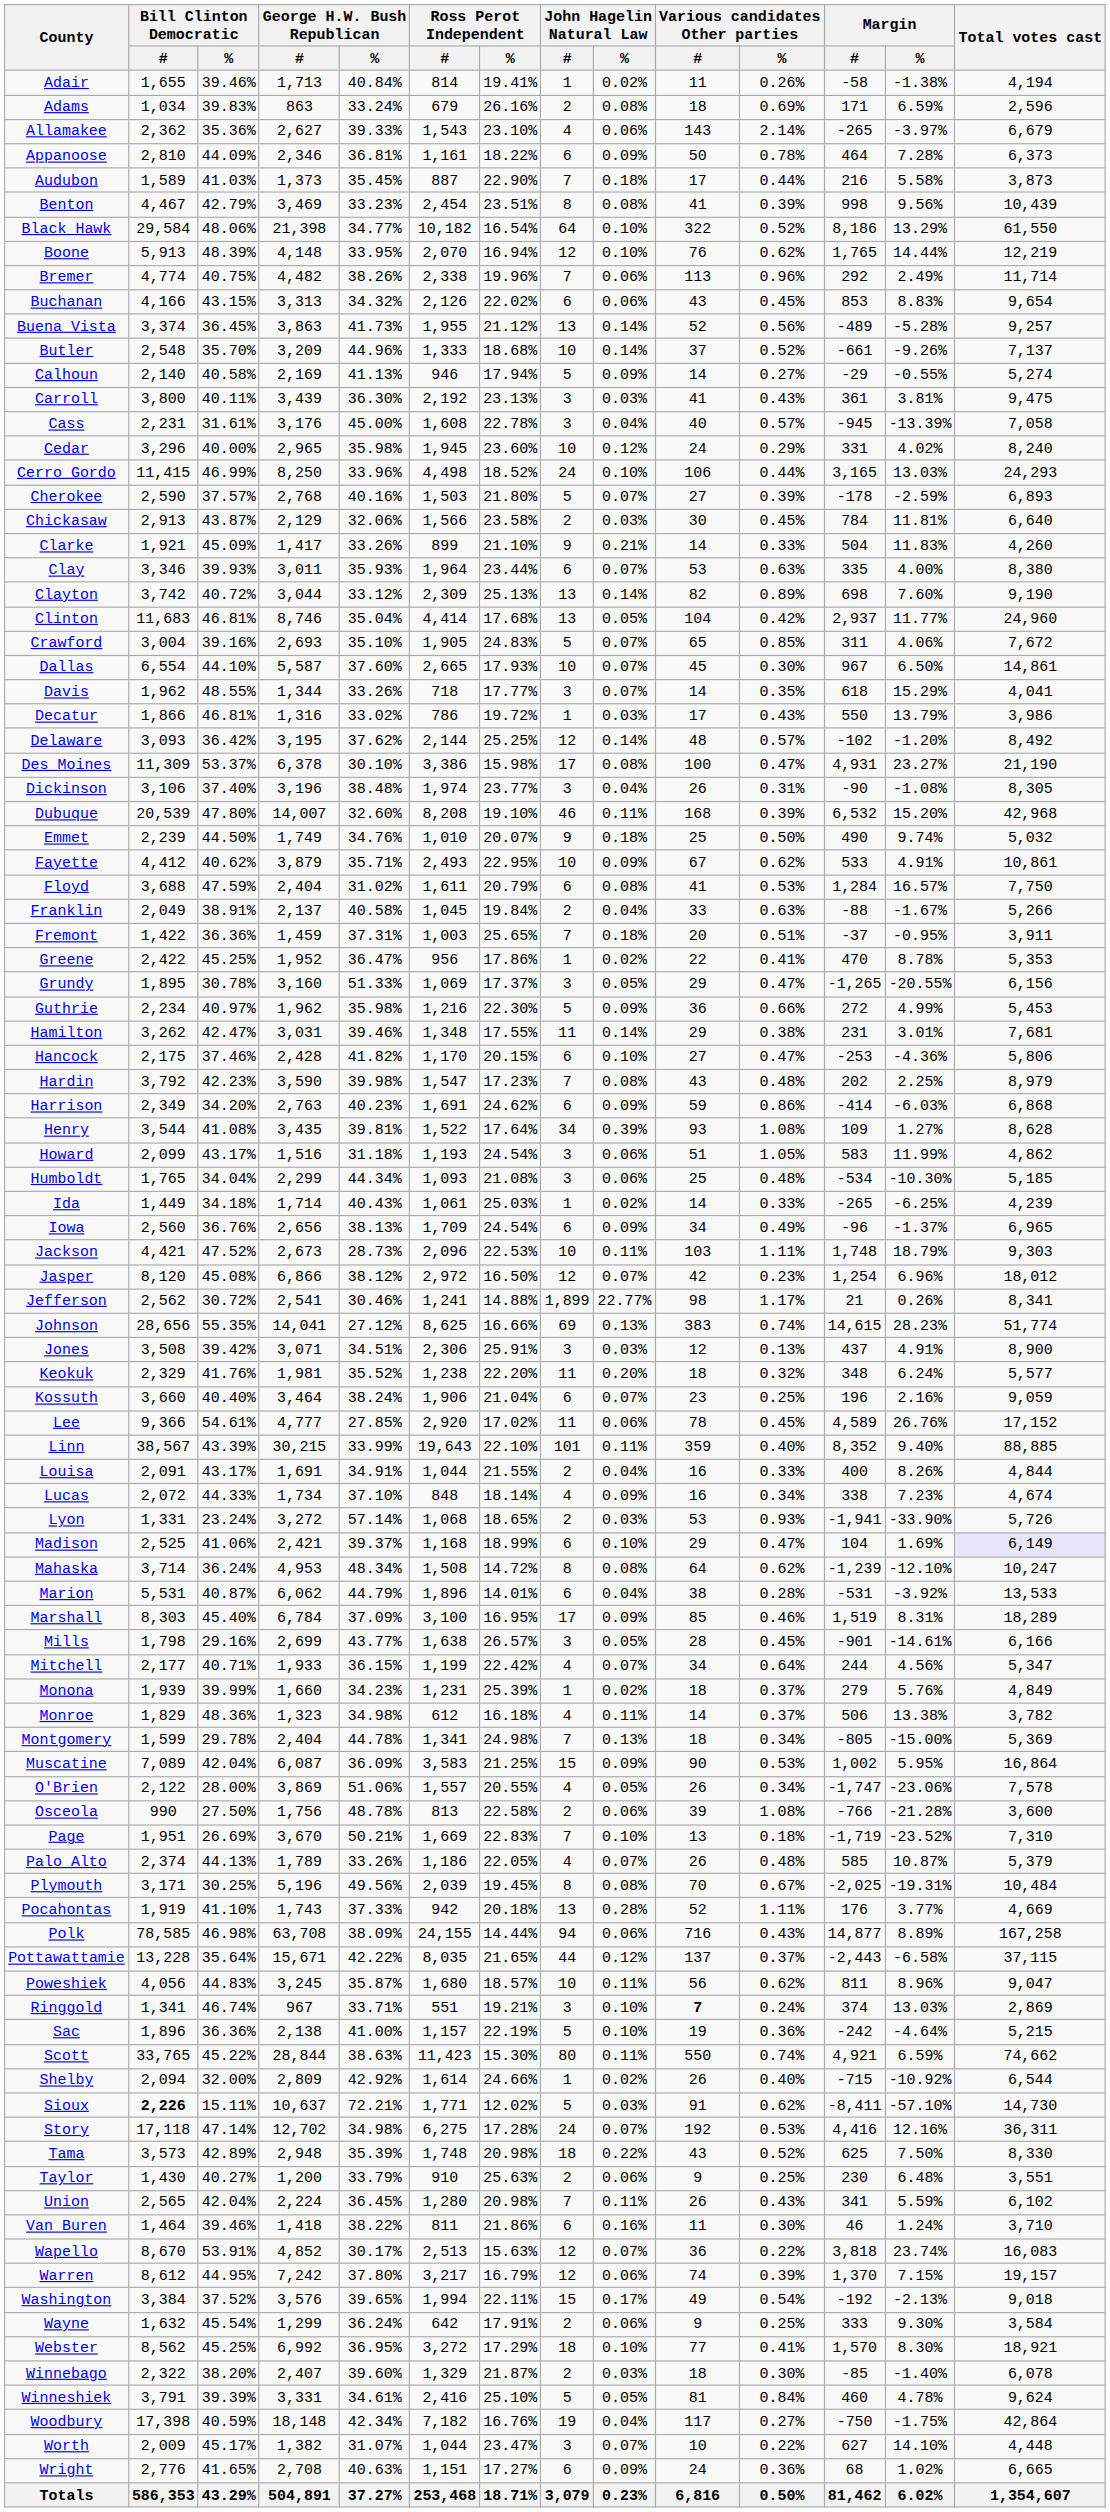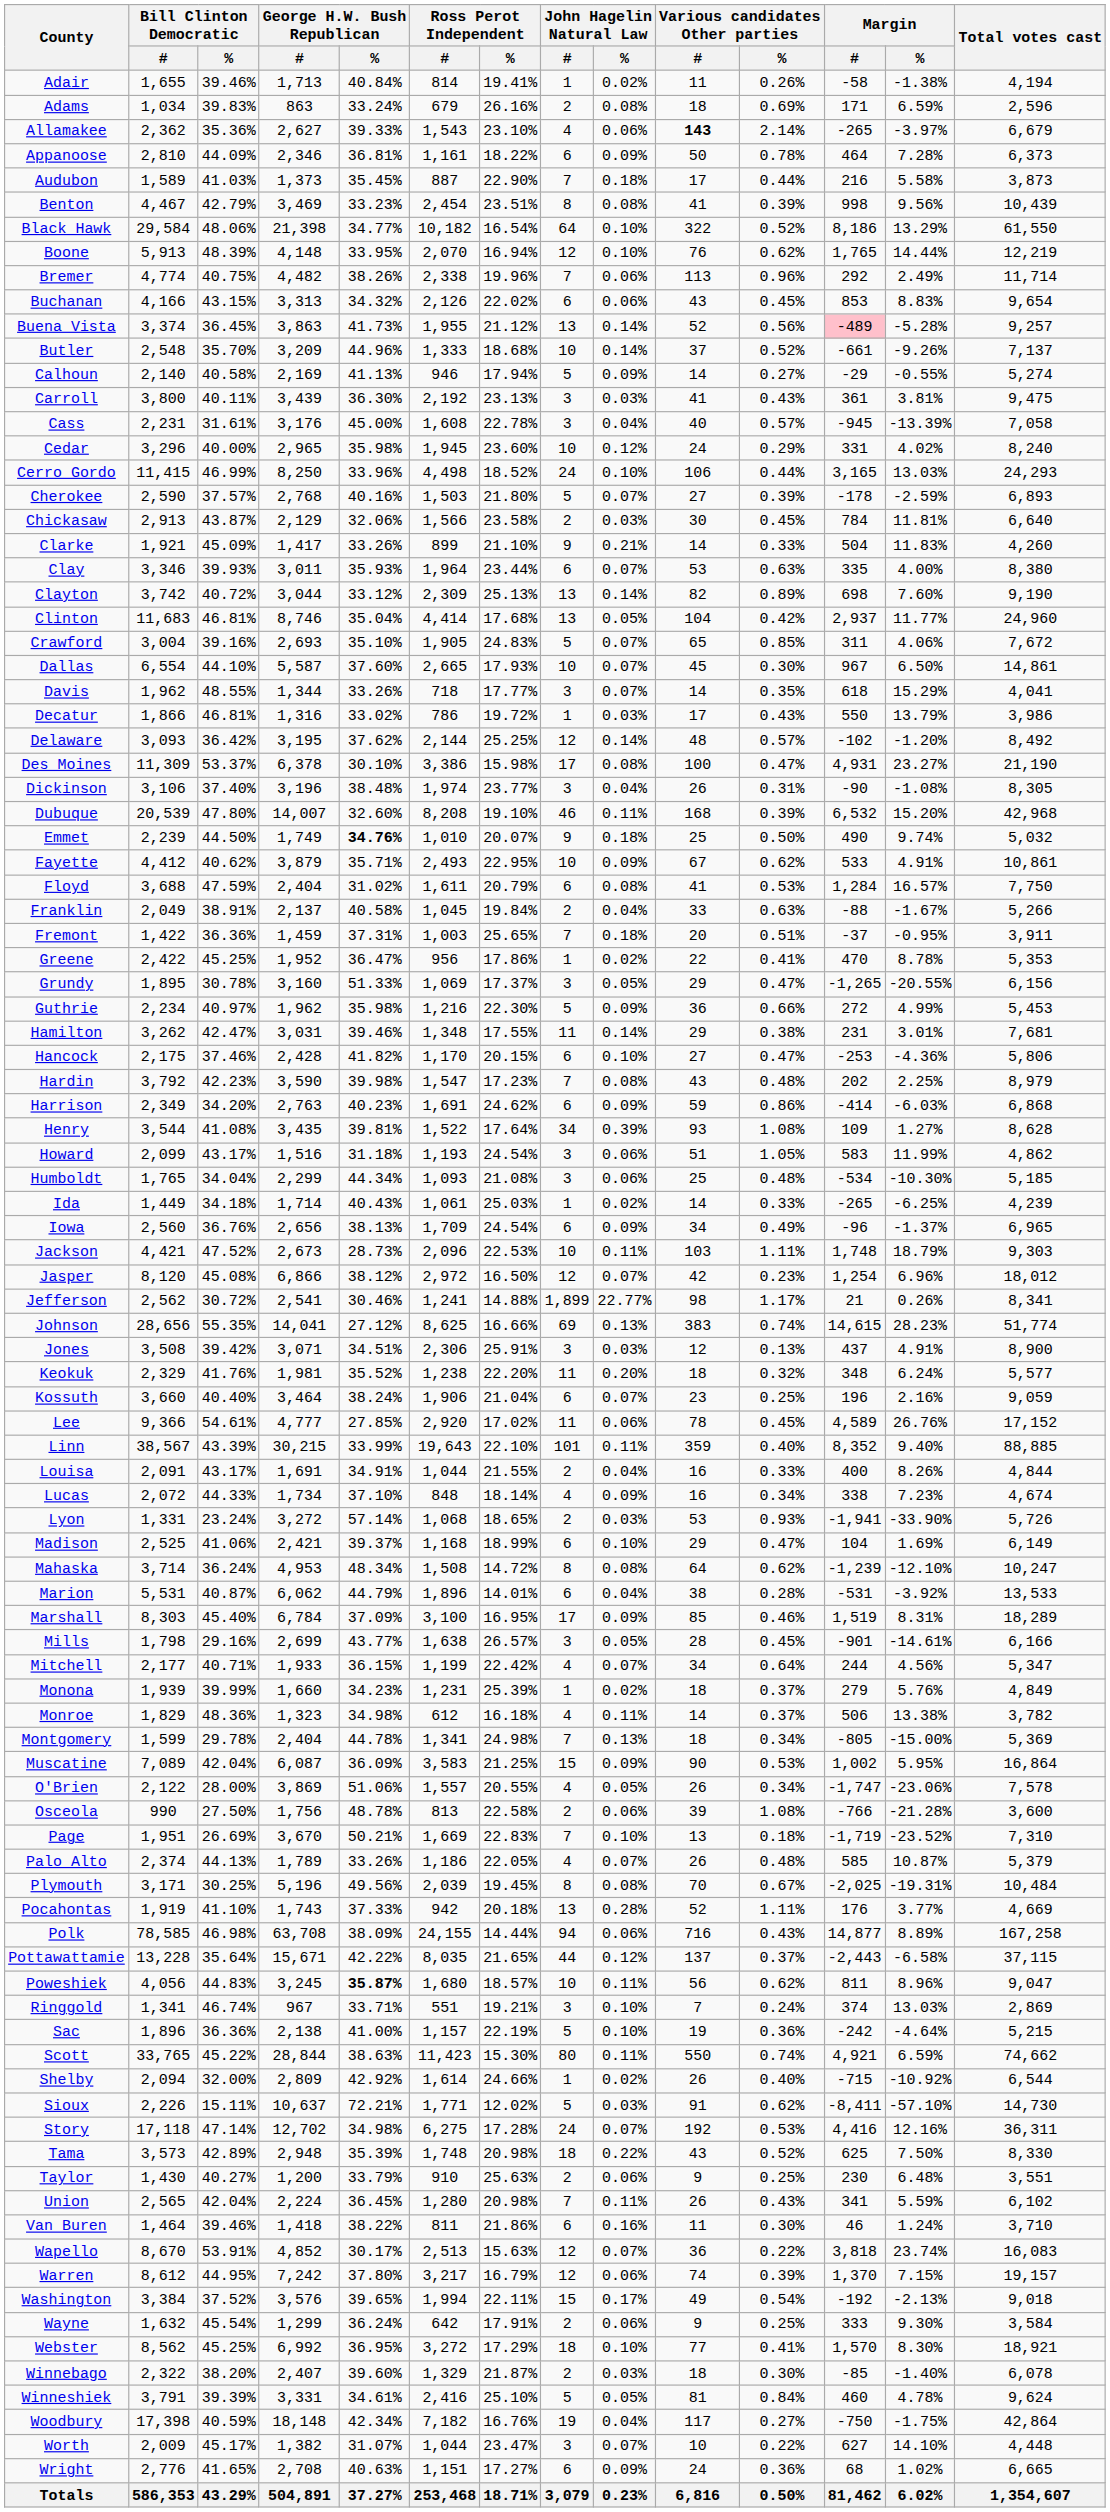(698, 131) normal -> (698, 131) bold
(855, 326) no background -> (855, 326) pink background
(375, 838) normal -> (375, 838) bold
(1030, 1545) lavender background -> (1030, 1545) no background
(375, 1983) normal -> (375, 1983) bold
(698, 2008) bold -> (698, 2008) normal
(163, 2105) bold -> (163, 2105) normal
